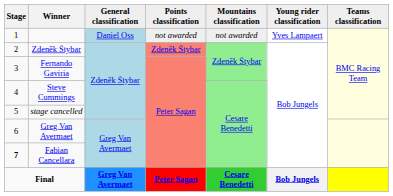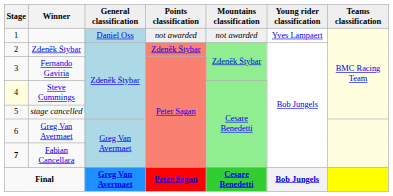(16, 93) no background -> (16, 93) lightyellow background
